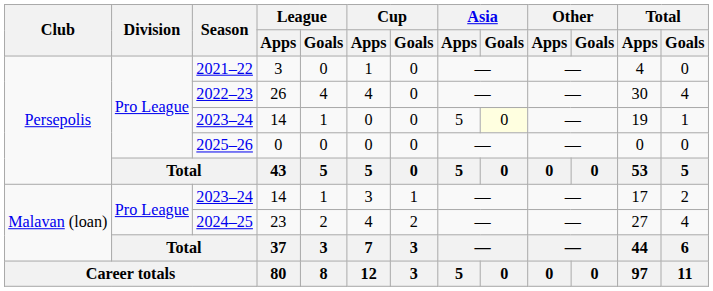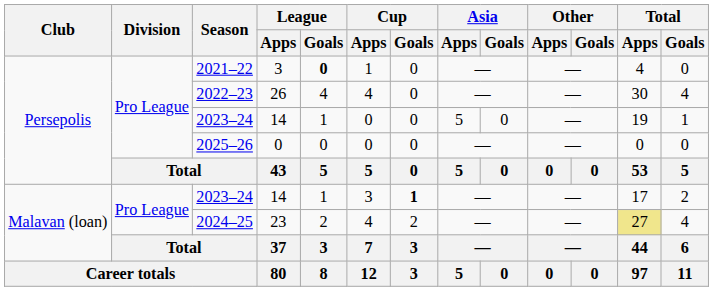(323, 68) normal -> (323, 68) bold
(504, 119) lightyellow background -> (504, 119) no background
(414, 196) normal -> (414, 196) bold
(640, 222) no background -> (640, 222) khaki background
